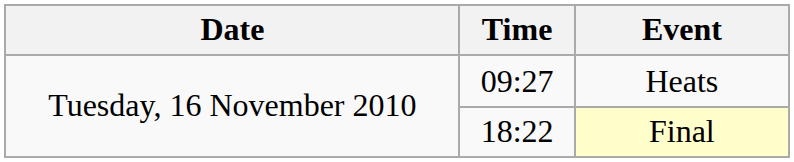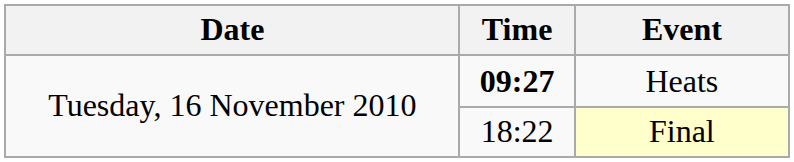(517, 80) normal -> (517, 80) bold
